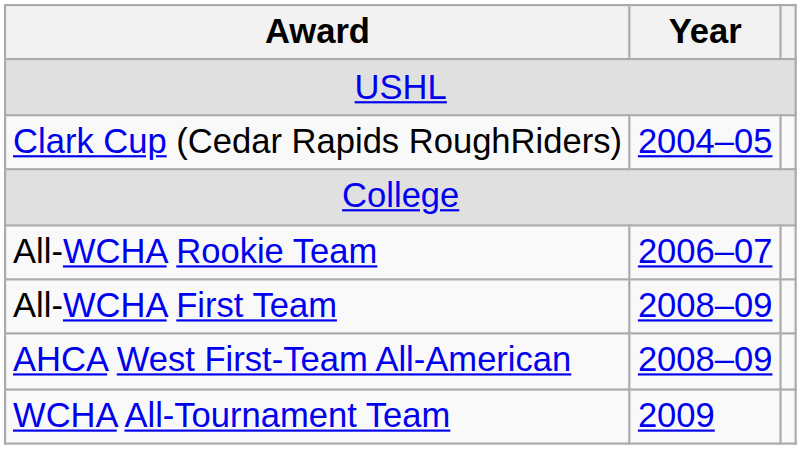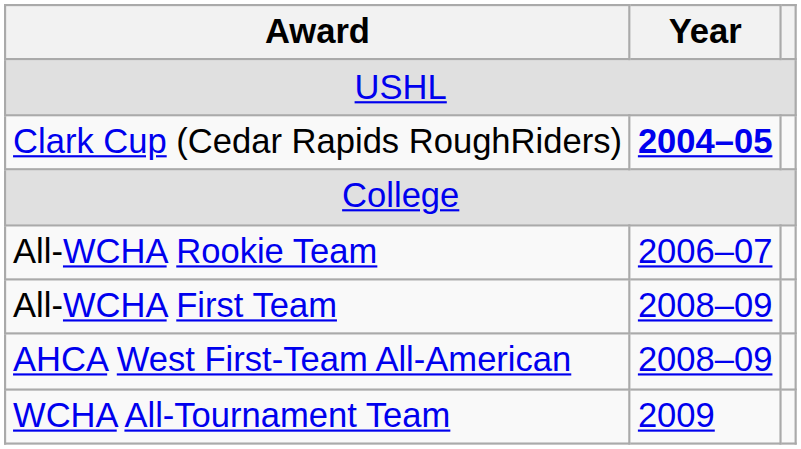(705, 141) normal -> (705, 141) bold
